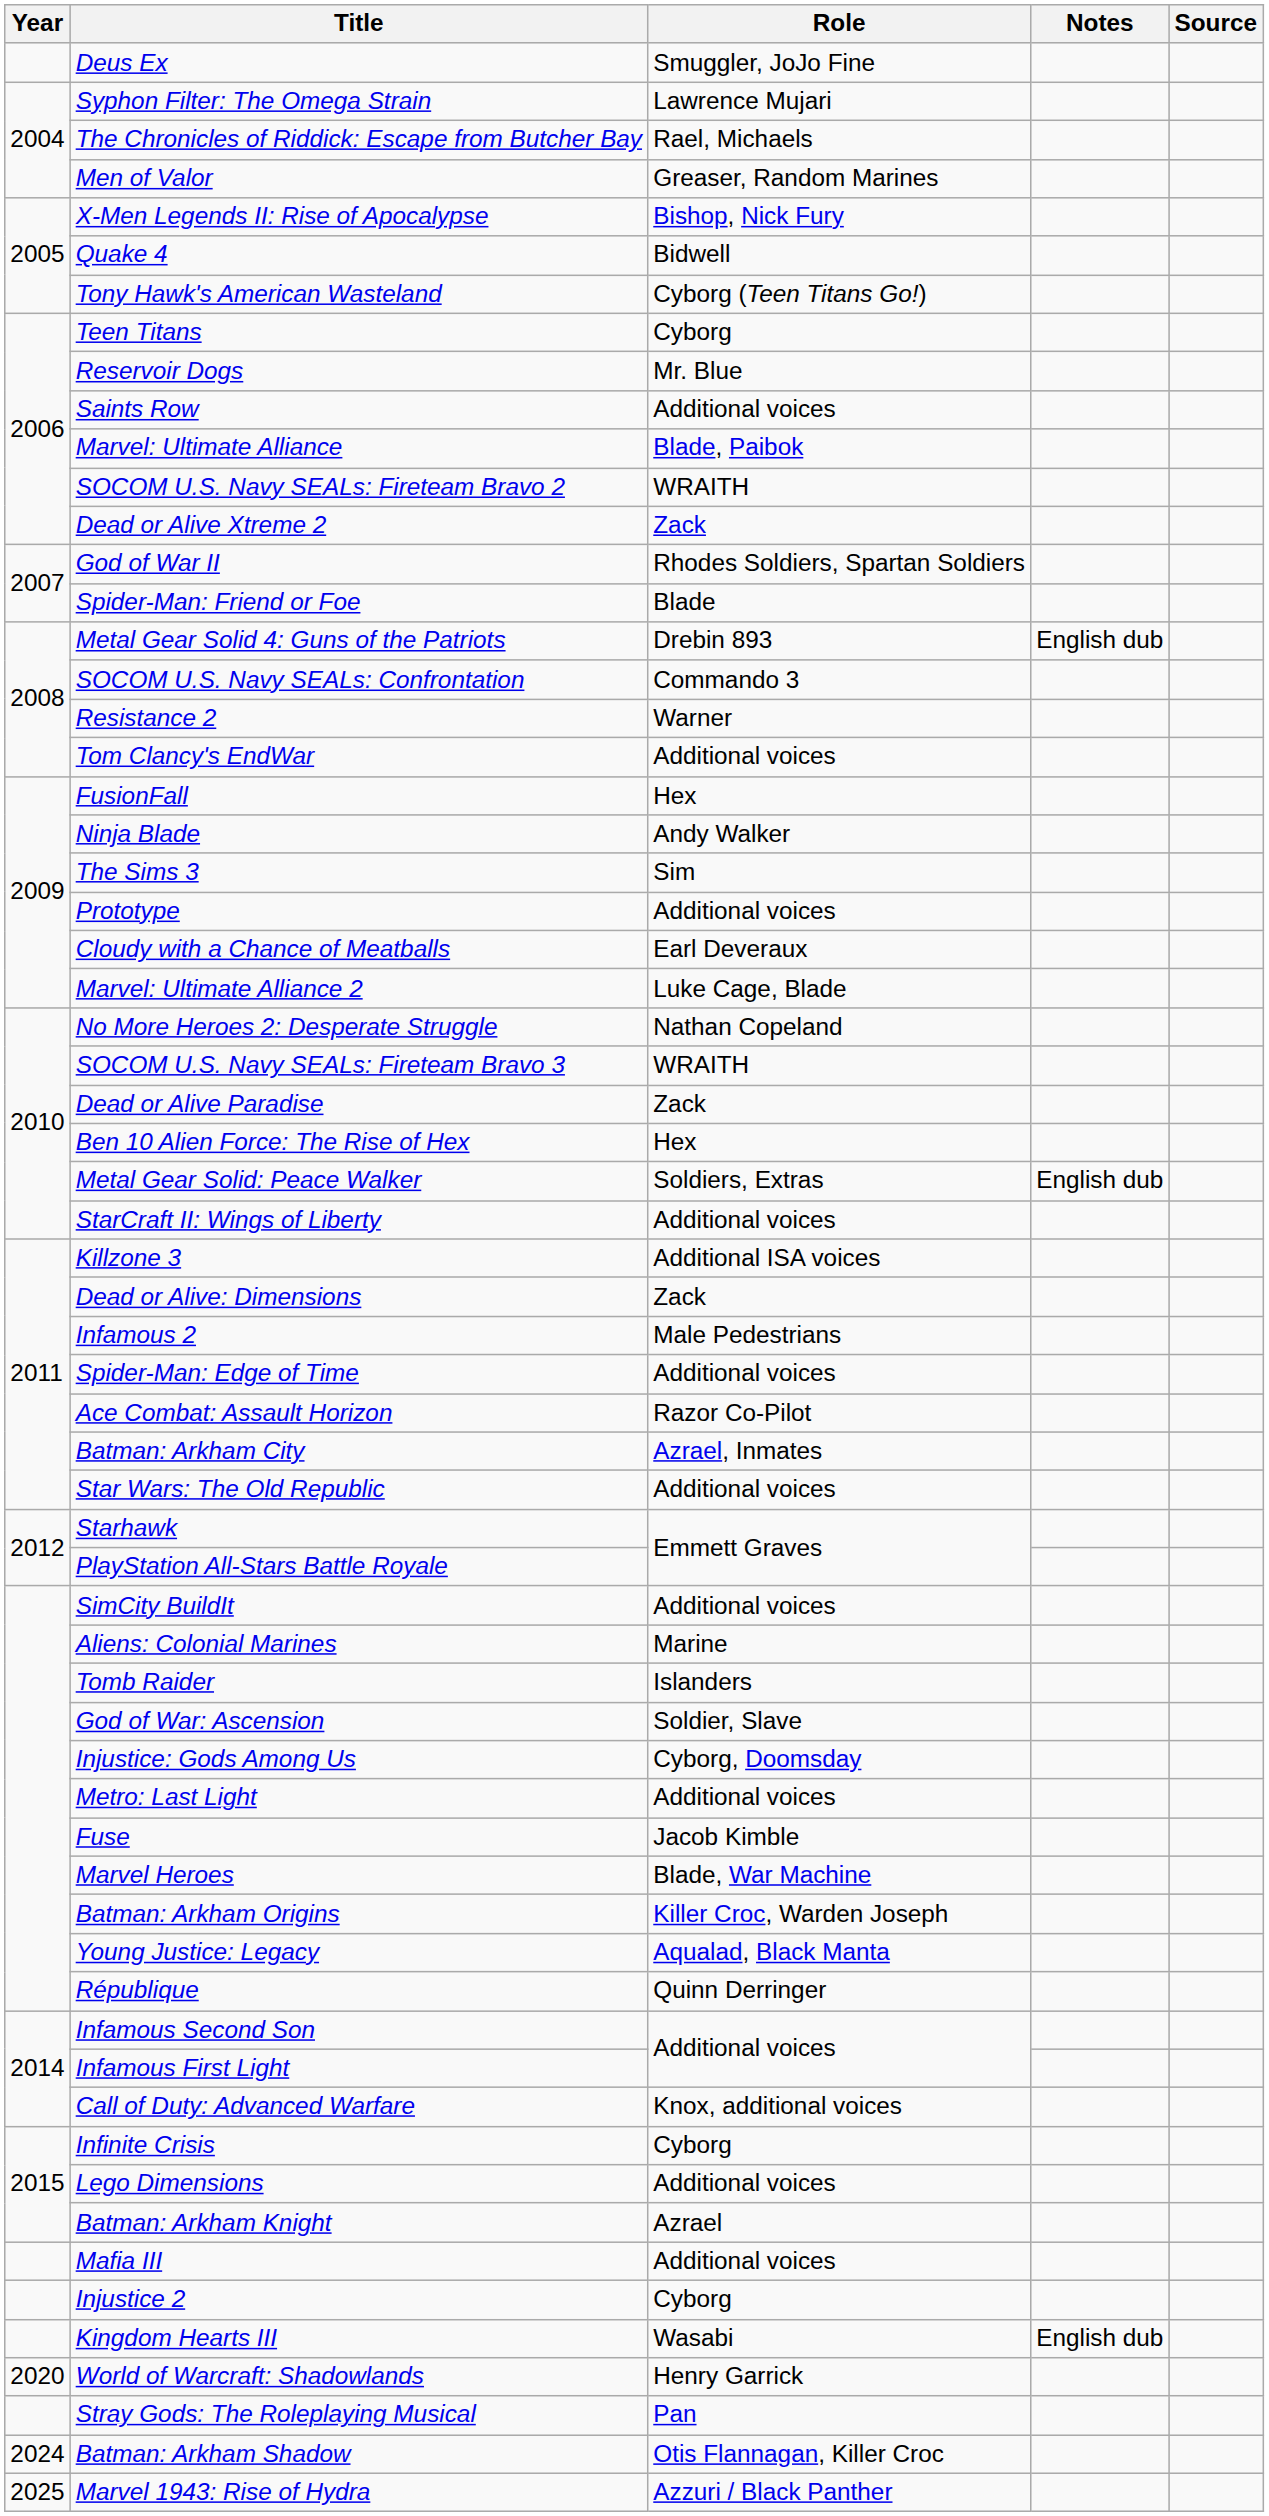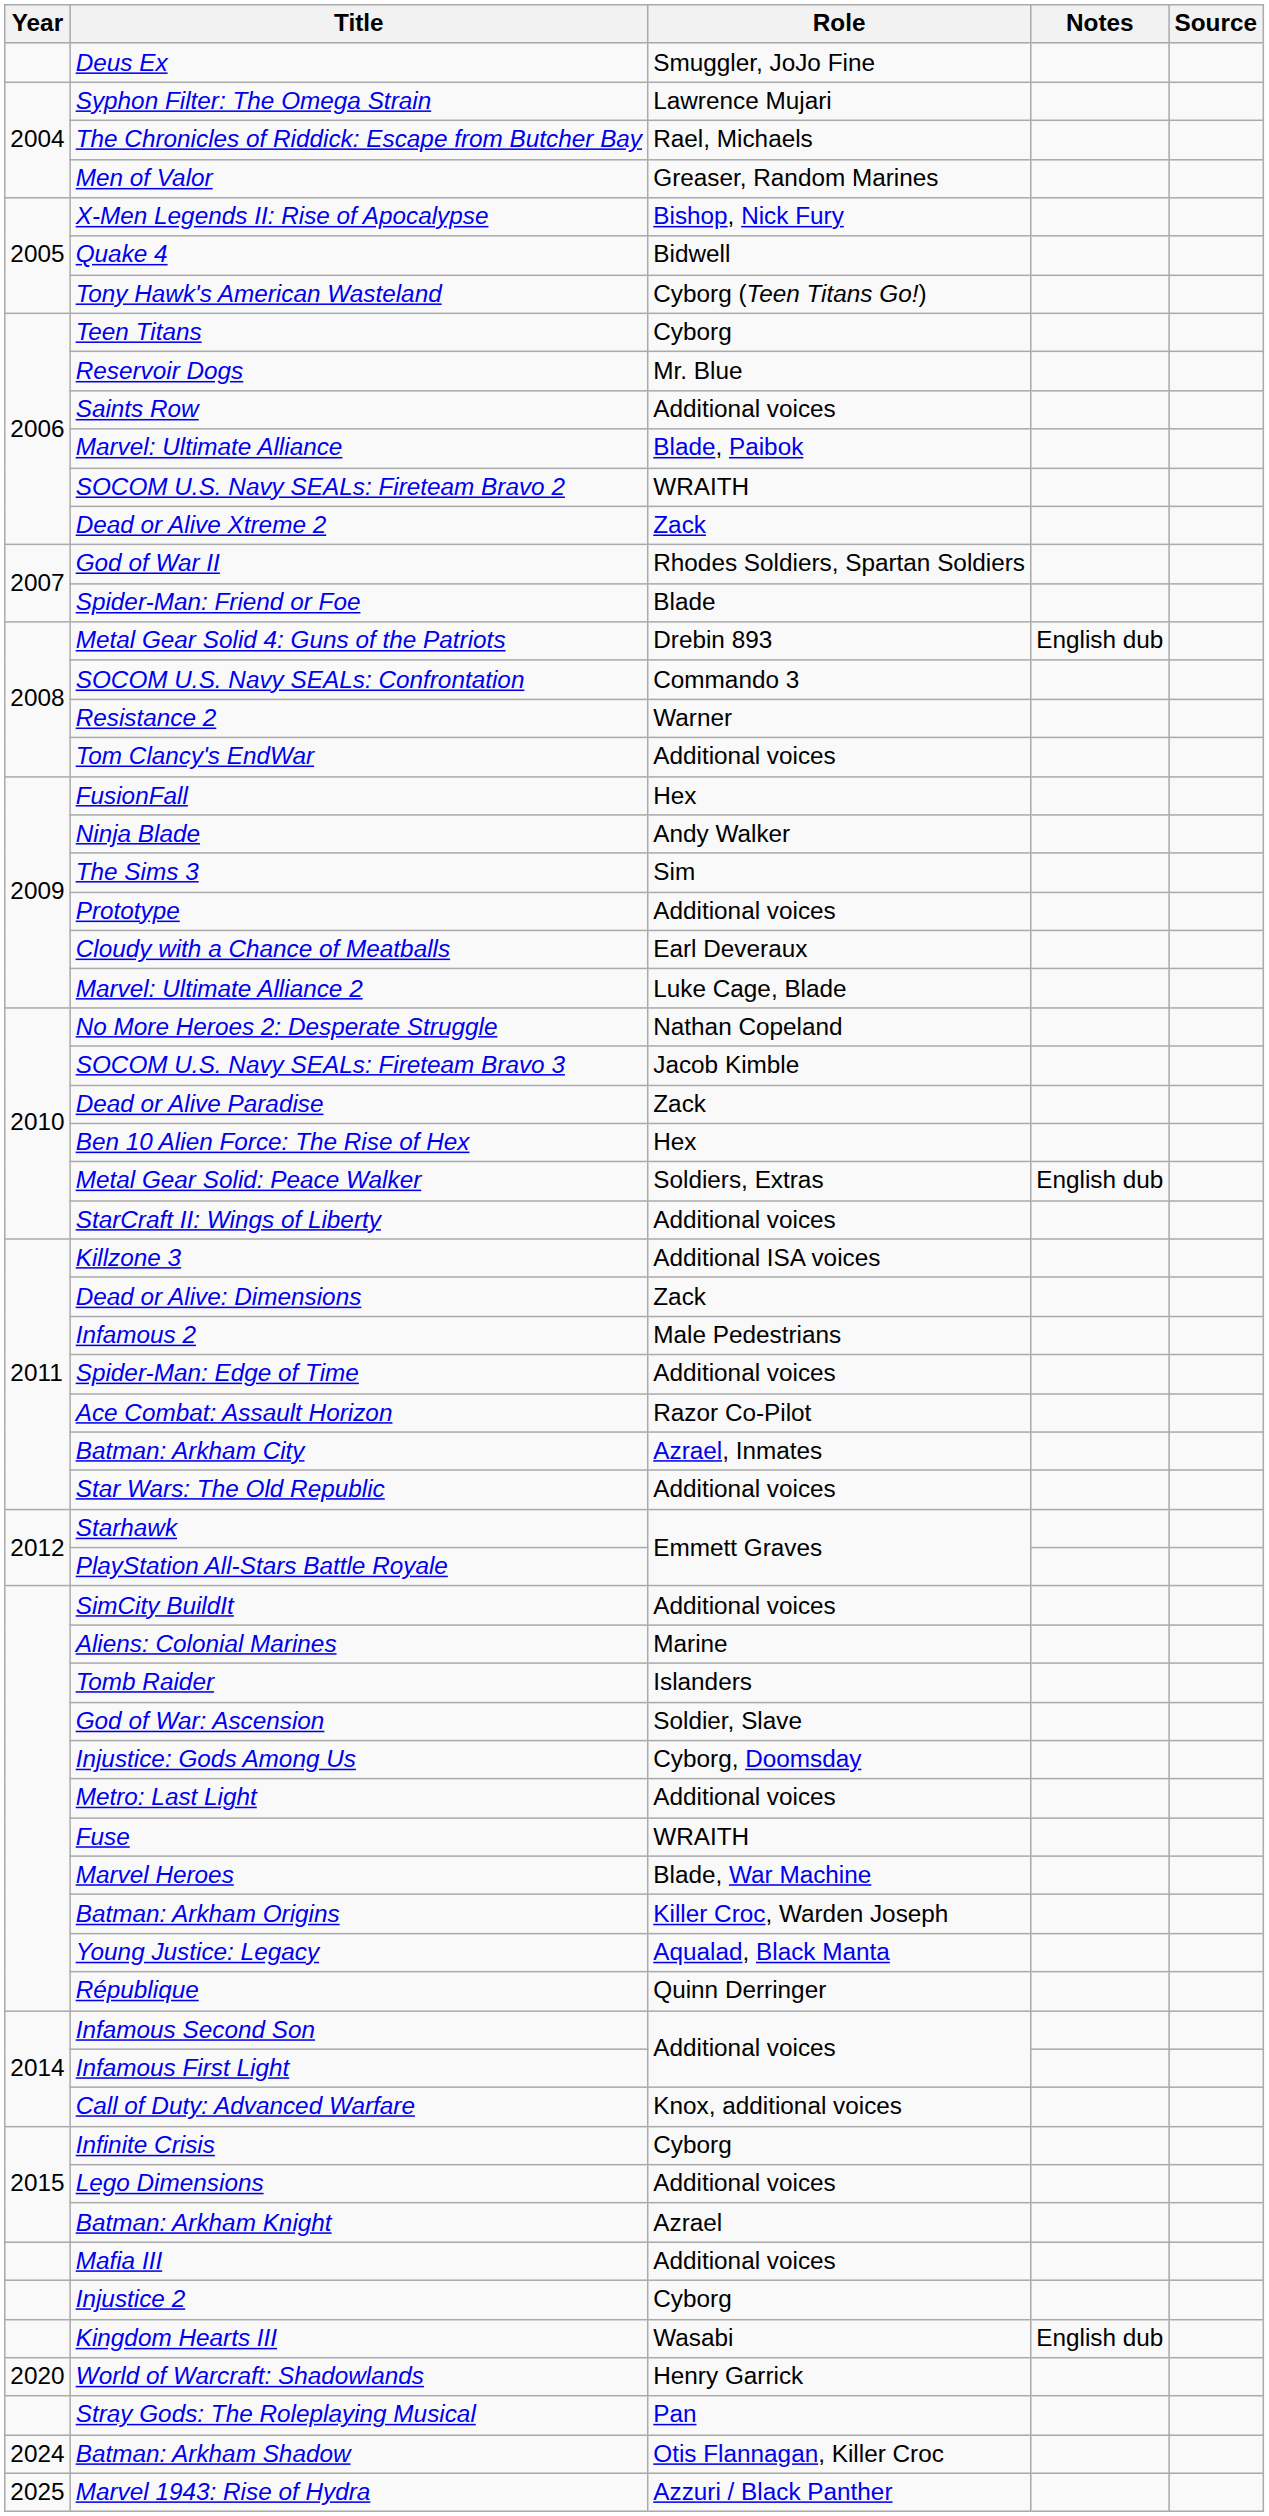(701, 1065) WRAITH -> (726, 1065) Jacob Kimble
(726, 1836) Jacob Kimble -> (701, 1836) WRAITH
